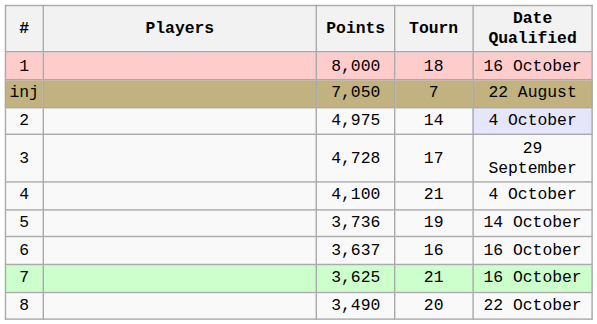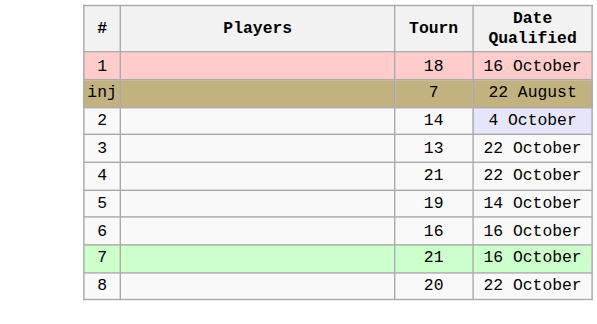- column: (356, 29)
(434, 158) 17 -> (434, 148) 13
(533, 158) 29 September -> (533, 148) 22 October
(533, 196) 4 October -> (533, 176) 22 October
